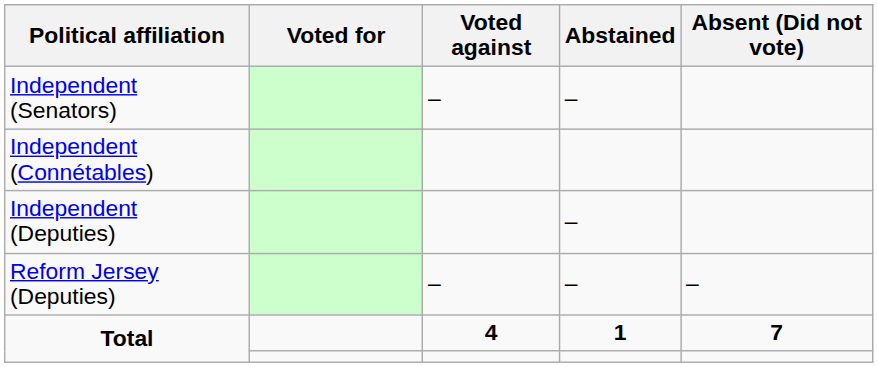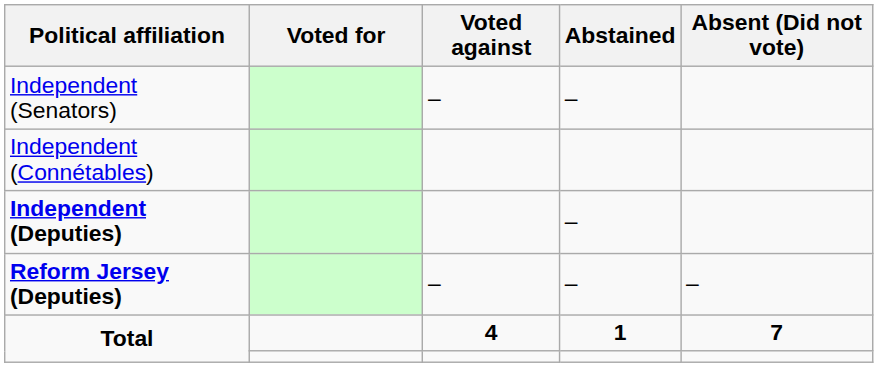(74, 221) normal -> (78, 221) bold
(84, 283) normal -> (89, 283) bold
